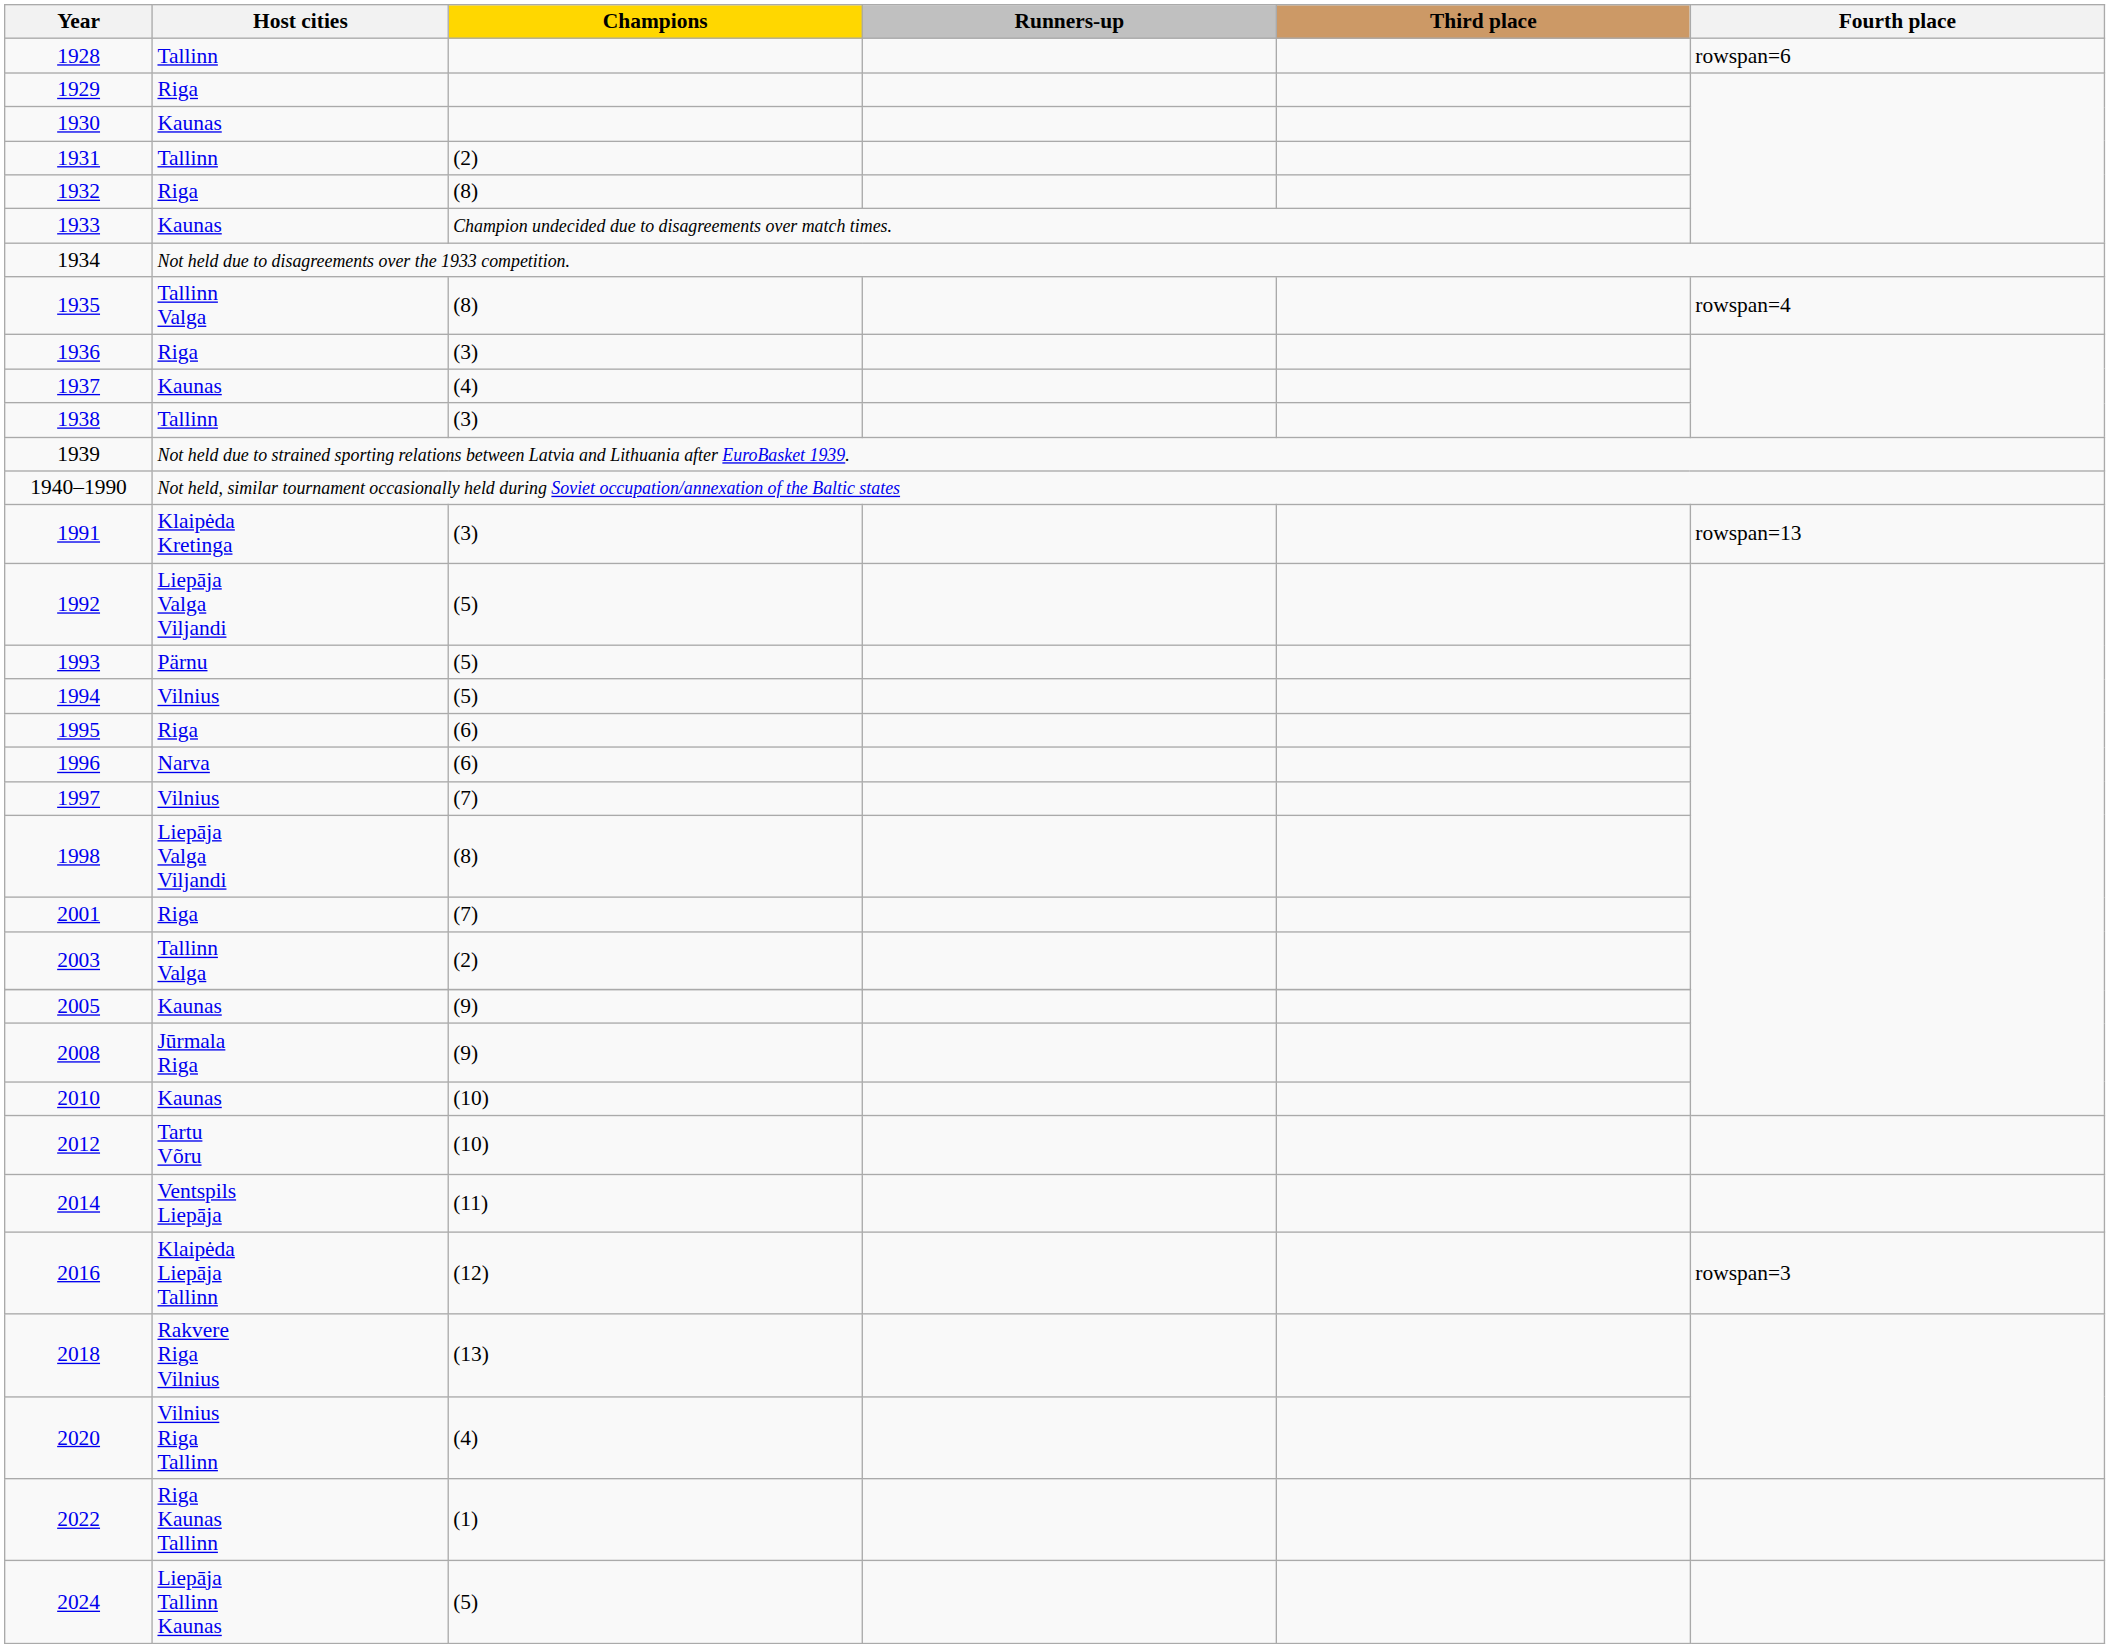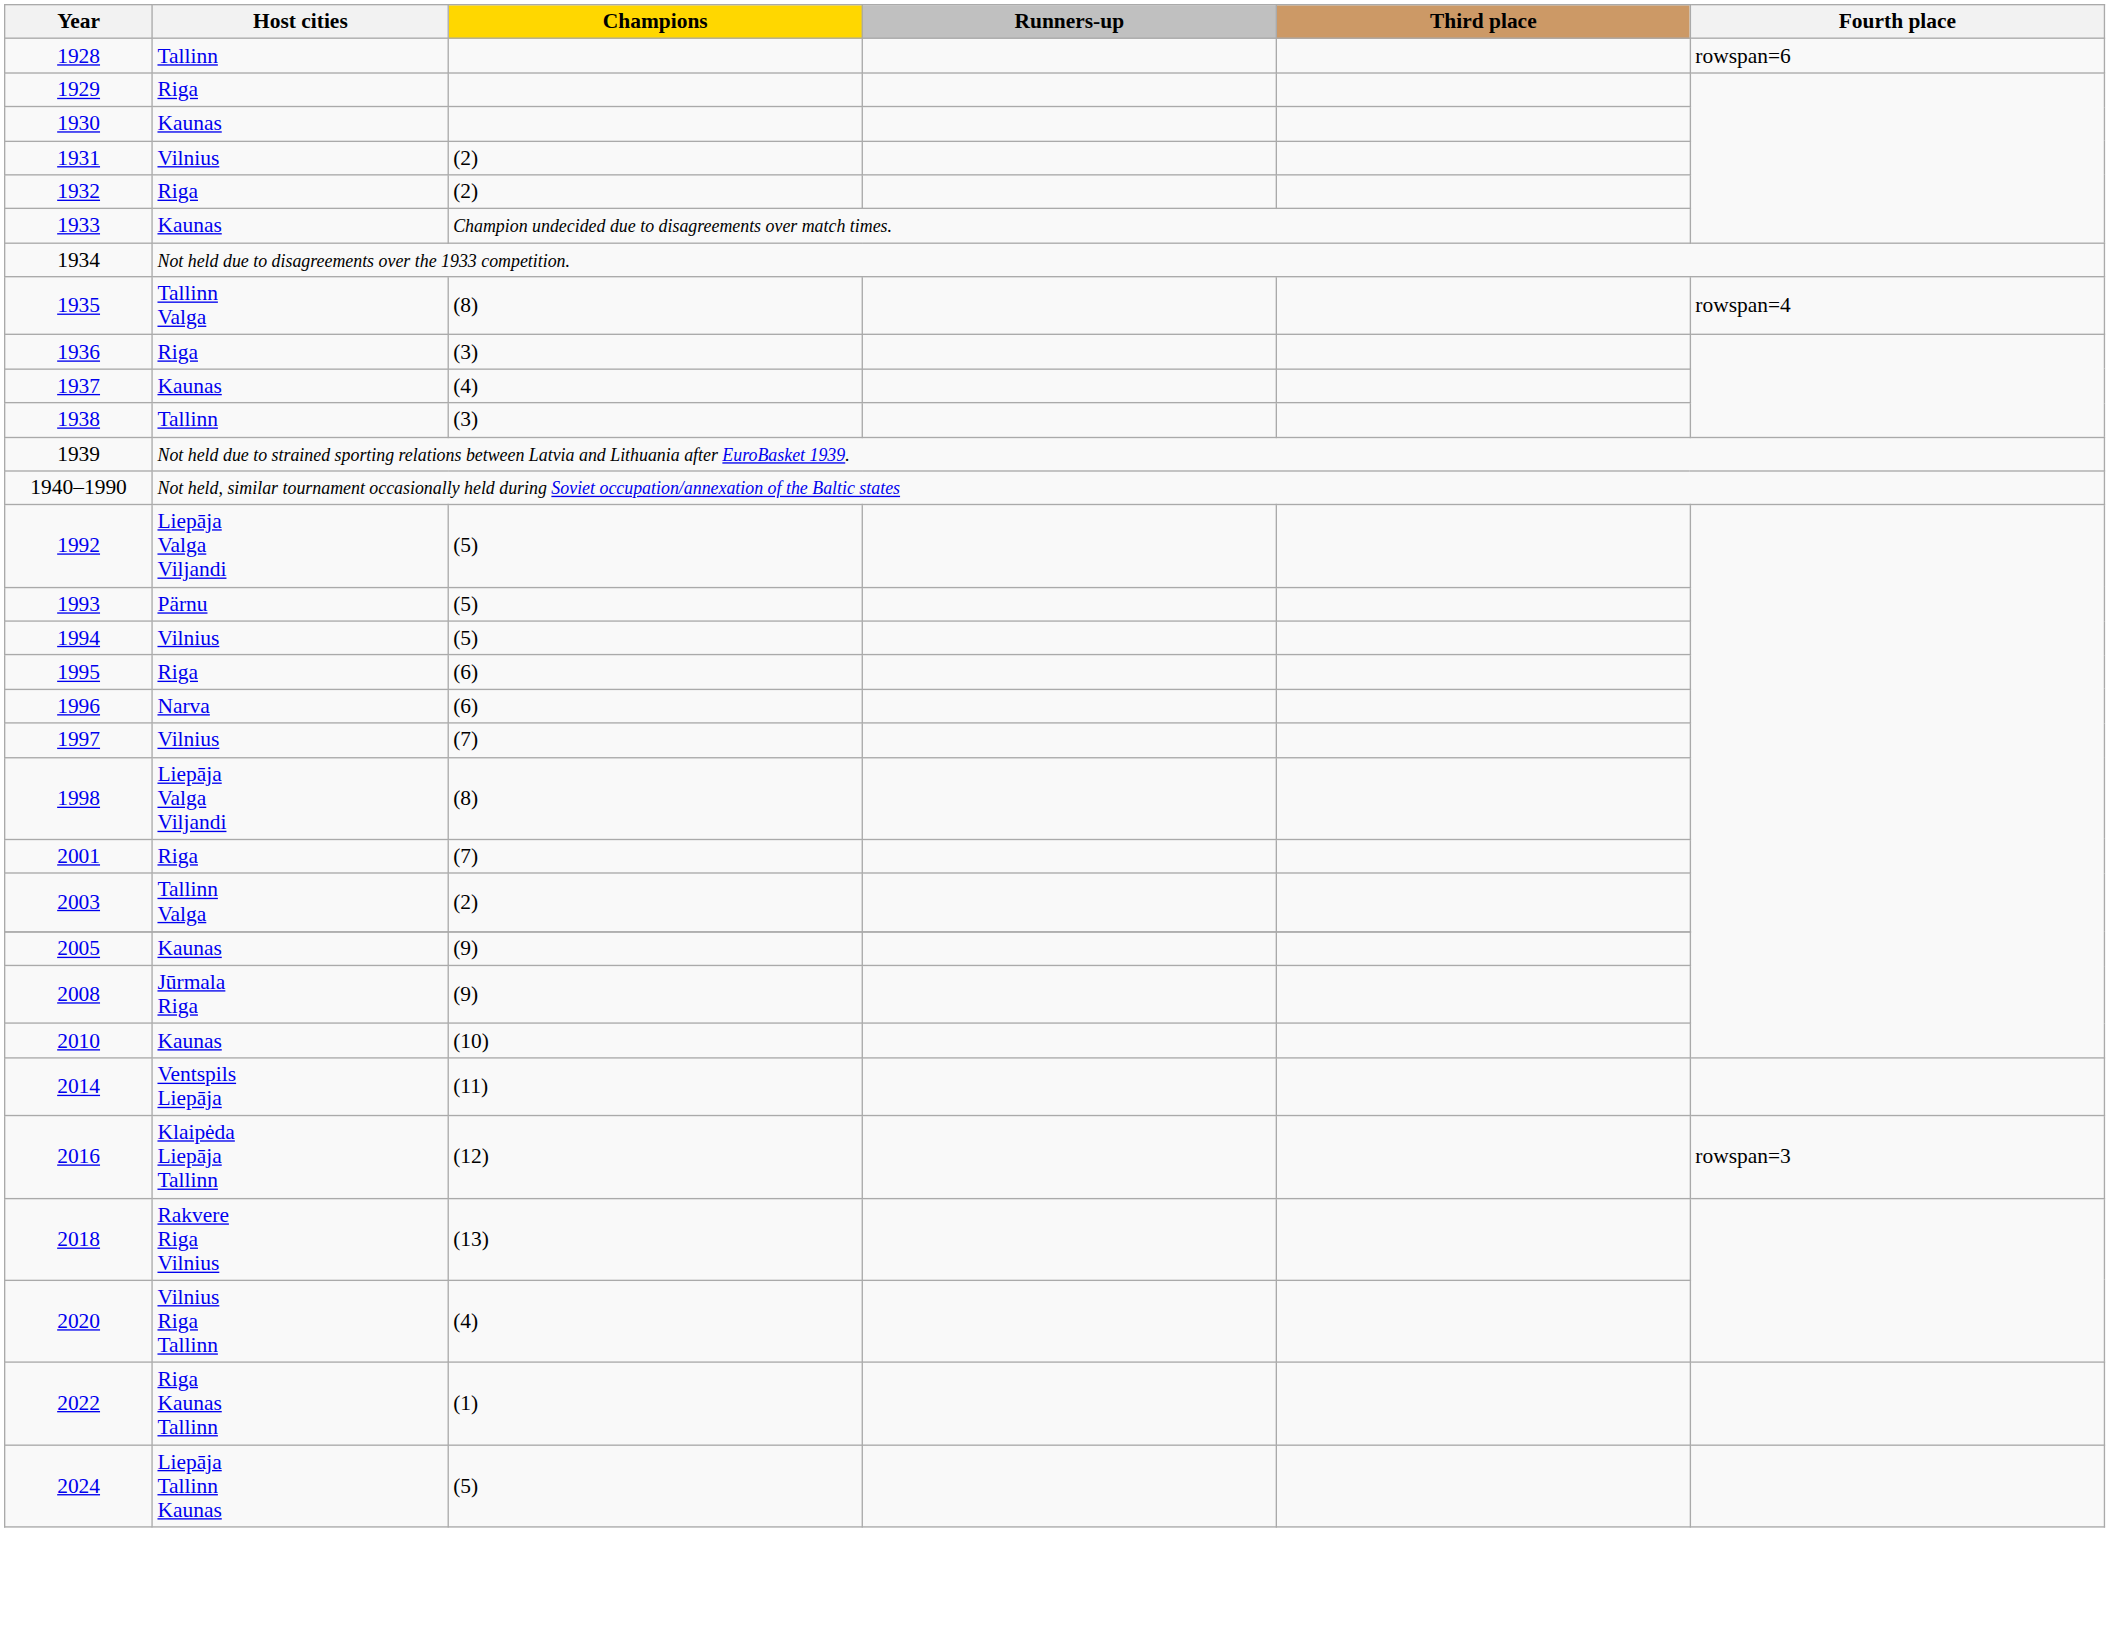(188, 157) Tallinn -> (188, 157) Vilnius
(466, 191) (8) -> (466, 191) (2)
- row: (79, 533)
- row: (79, 1144)
